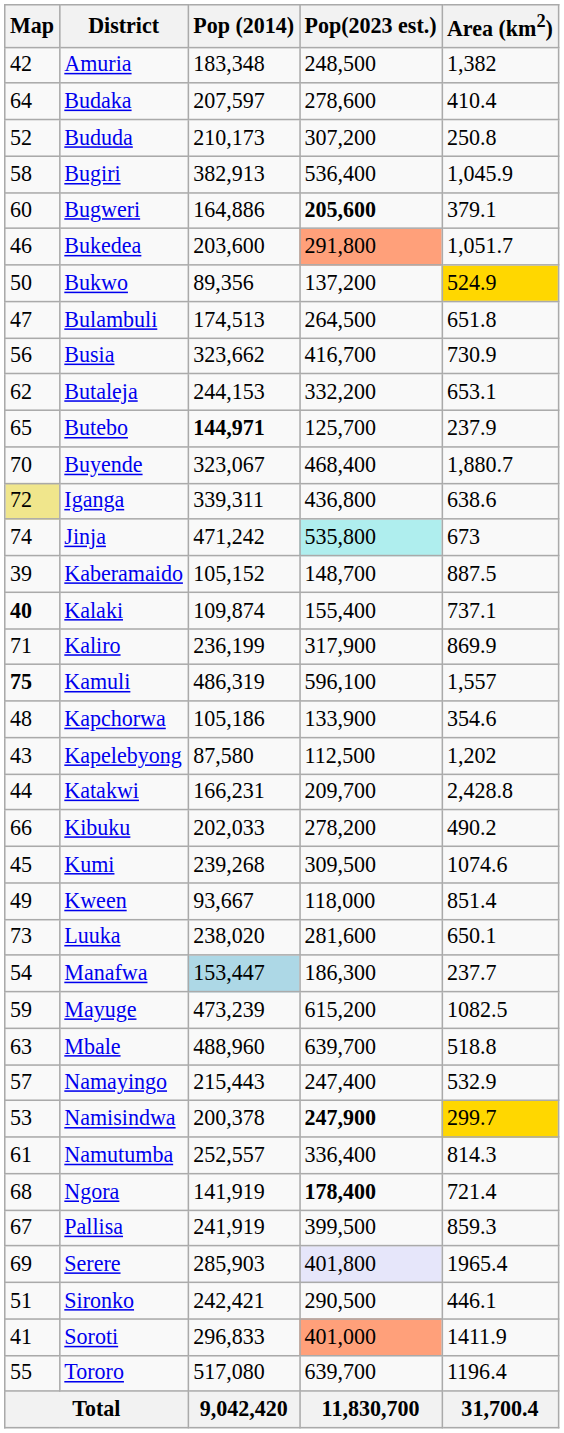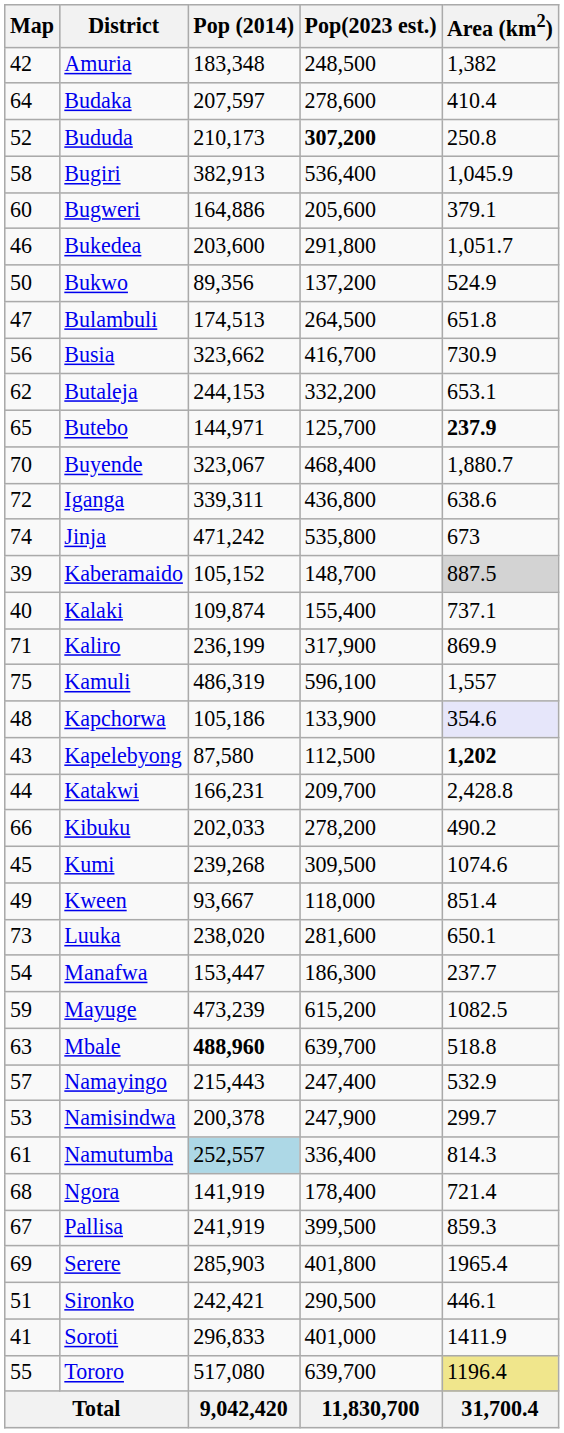(340, 137) normal -> (340, 137) bold
(340, 210) bold -> (340, 210) normal
(340, 246) lightsalmon background -> (340, 246) no background
(472, 283) gold background -> (472, 283) no background
(229, 428) bold -> (229, 428) normal
(472, 428) normal -> (472, 428) bold
(21, 501) khaki background -> (21, 501) no background
(340, 537) paleturquoise background -> (340, 537) no background
(472, 573) no background -> (472, 573) lightgrey background
(21, 610) bold -> (21, 610) normal
(21, 682) bold -> (21, 682) normal
(472, 719) no background -> (472, 719) lavender background
(472, 755) normal -> (472, 755) bold
(229, 973) lightblue background -> (229, 973) no background
(229, 1046) normal -> (229, 1046) bold
(340, 1118) bold -> (340, 1118) normal
(472, 1118) gold background -> (472, 1118) no background
(229, 1155) no background -> (229, 1155) lightblue background
(340, 1191) bold -> (340, 1191) normal
(340, 1264) lavender background -> (340, 1264) no background
(340, 1337) lightsalmon background -> (340, 1337) no background
(477, 1373) no background -> (477, 1373) khaki background
